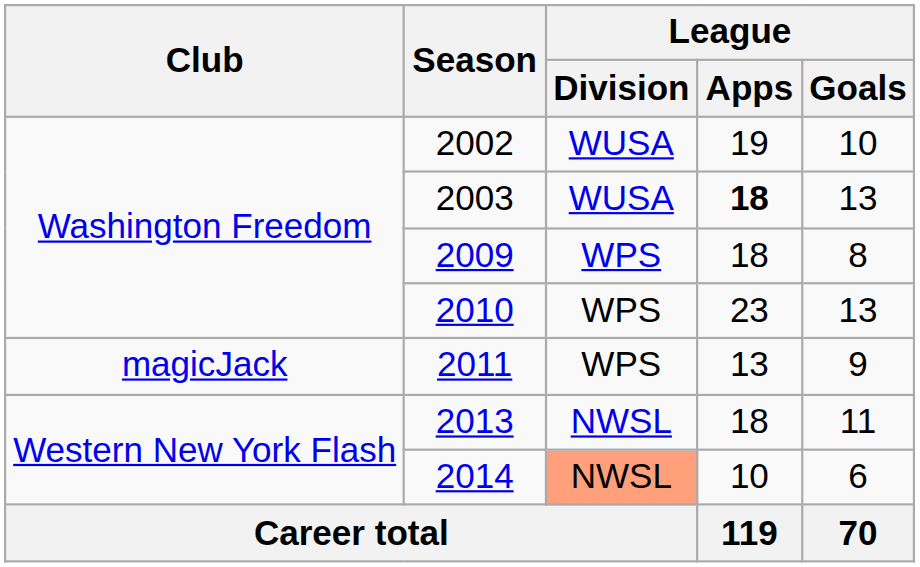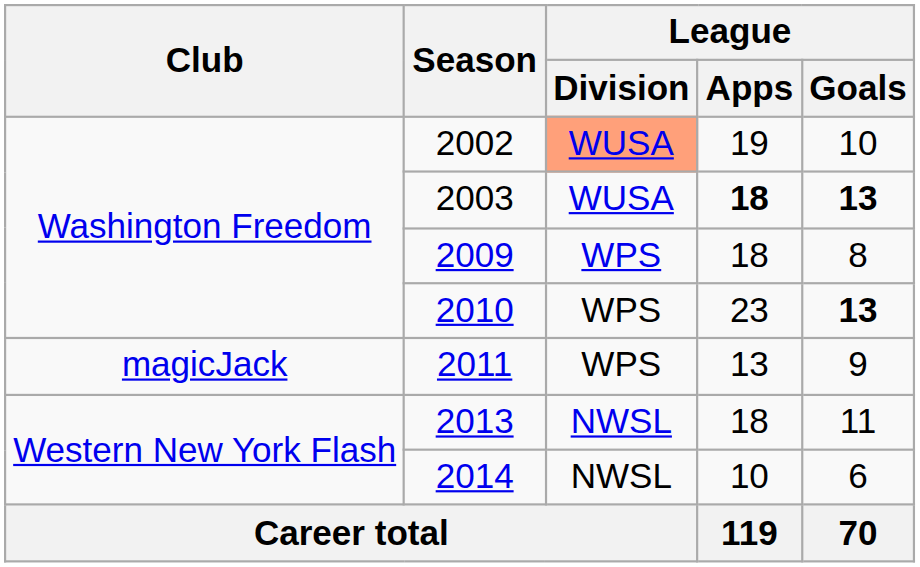(621, 143) no background -> (621, 143) lightsalmon background
(858, 198) normal -> (858, 198) bold
(858, 310) normal -> (858, 310) bold
(621, 476) lightsalmon background -> (621, 476) no background
